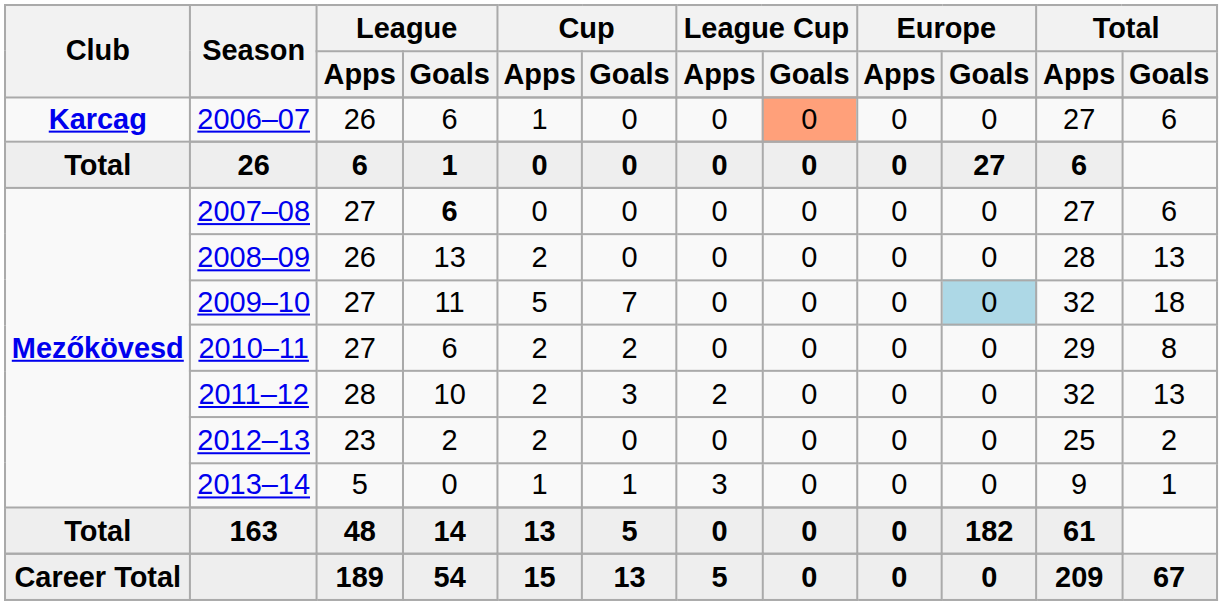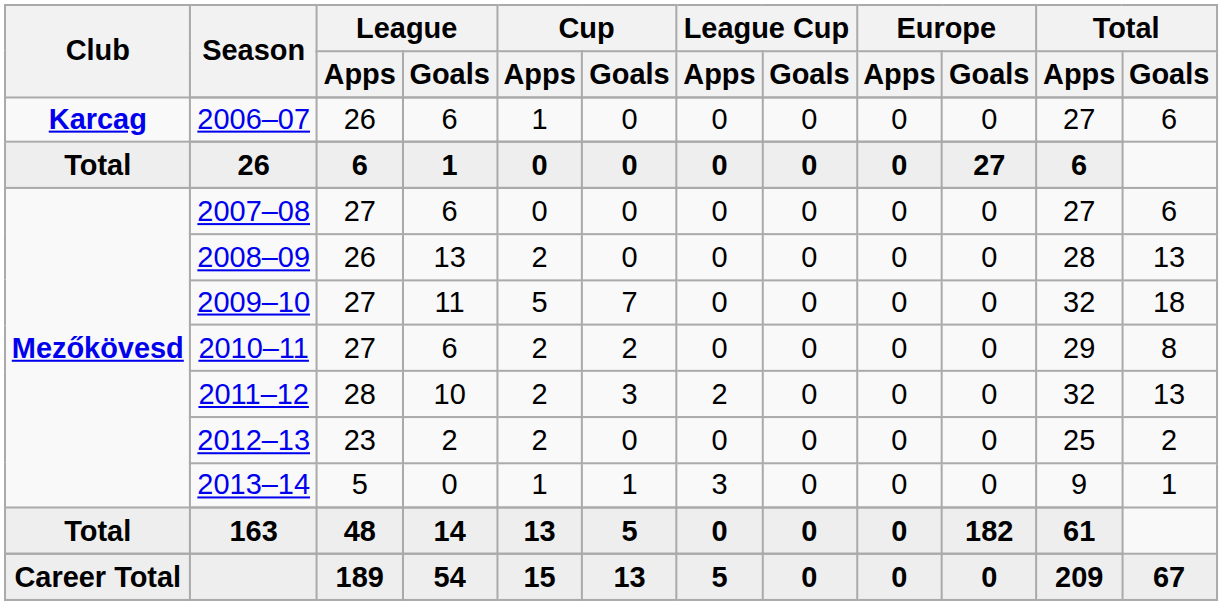(809, 120) lightsalmon background -> (809, 120) no background
(450, 211) bold -> (450, 211) normal
(989, 303) lightblue background -> (989, 303) no background
